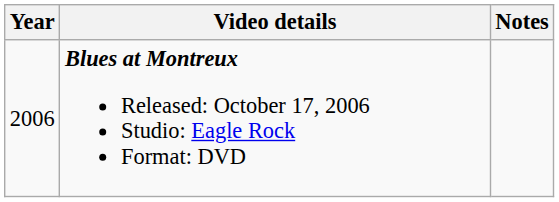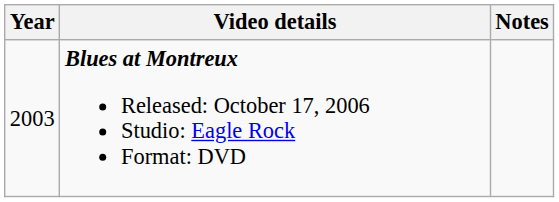(32, 117) 2006 -> (32, 117) 2003
